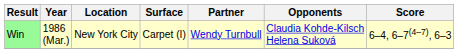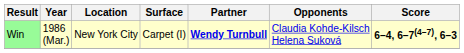(226, 34) normal -> (229, 34) bold
(410, 34) normal -> (416, 34) bold
